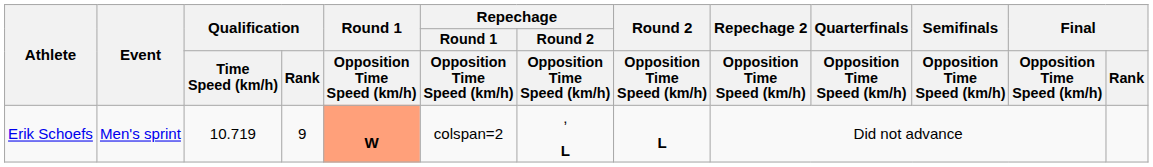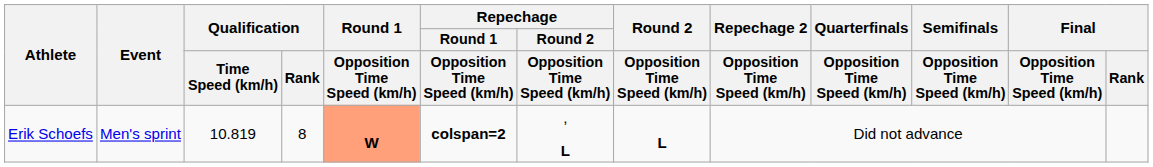(233, 134) 10.719 -> (233, 134) 10.819
(302, 134) 9 -> (302, 134) 8
(468, 134) normal -> (468, 134) bold
